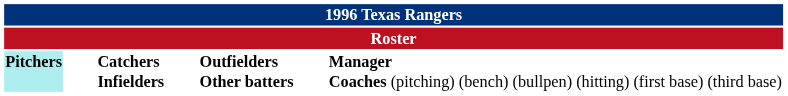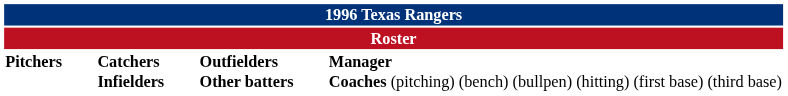(34, 61) paleturquoise background -> (34, 61) no background
